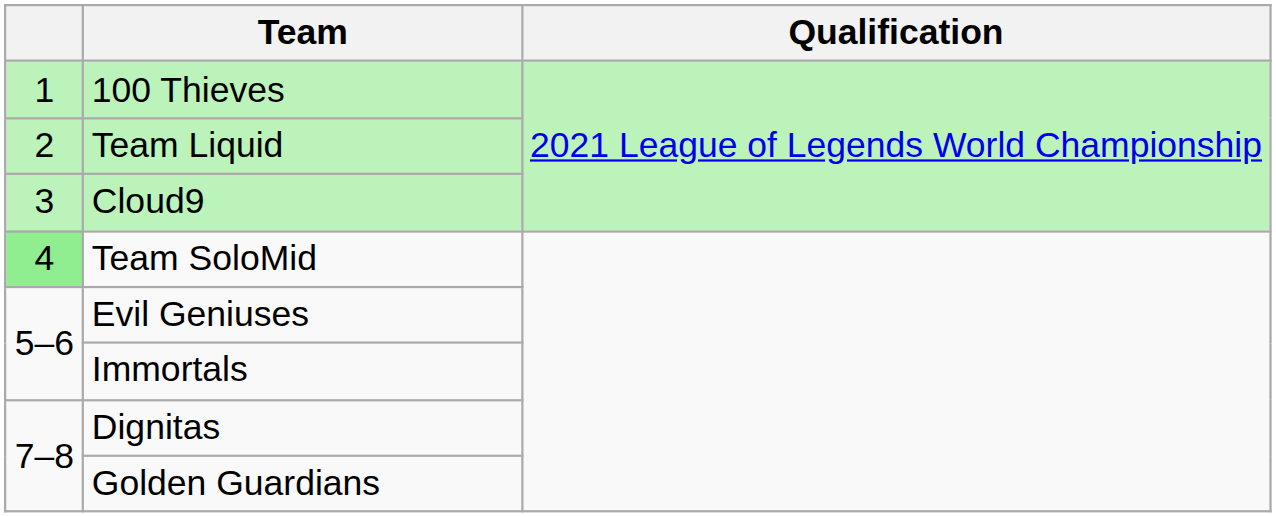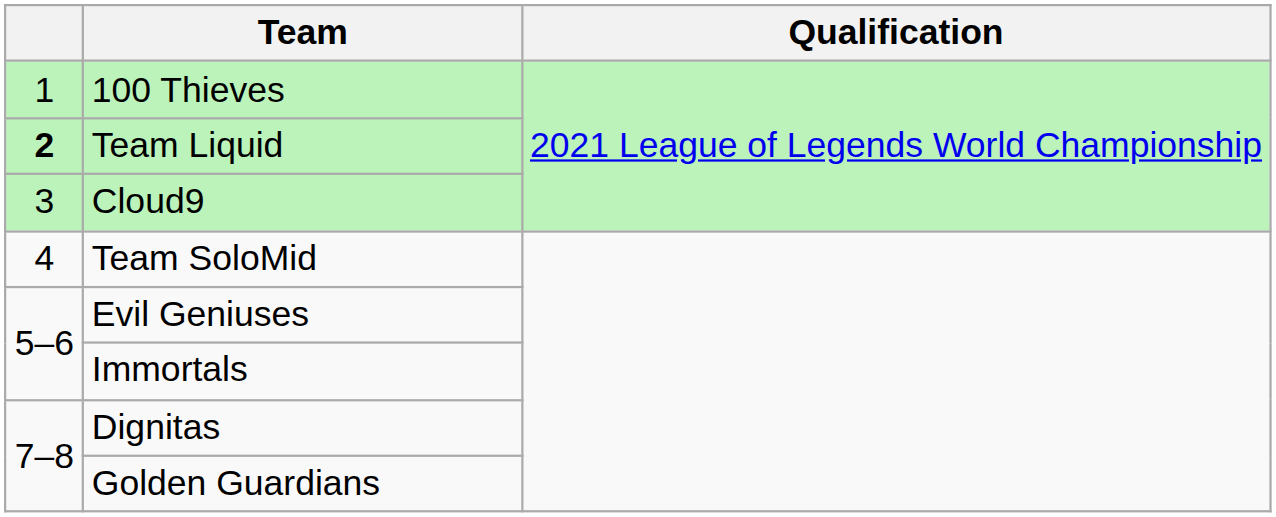(44, 145) normal -> (44, 145) bold
(44, 257) lightgreen background -> (44, 257) no background
